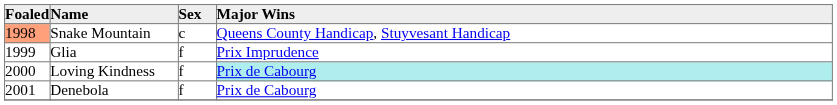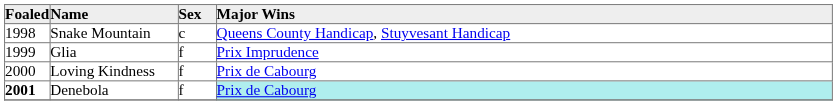(20, 33) lightsalmon background -> (20, 33) no background
(266, 71) paleturquoise background -> (266, 71) no background
(20, 90) normal -> (20, 90) bold
(266, 90) no background -> (266, 90) paleturquoise background
